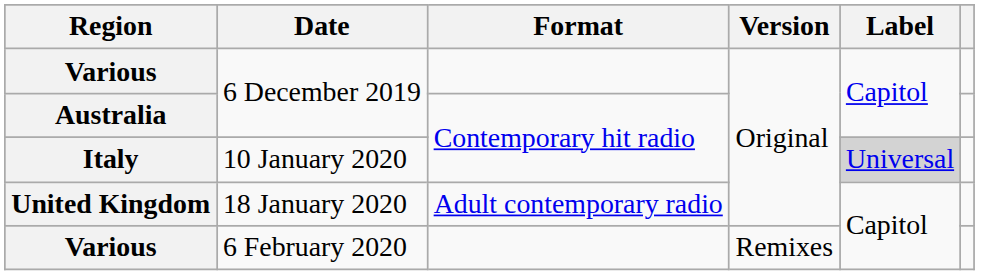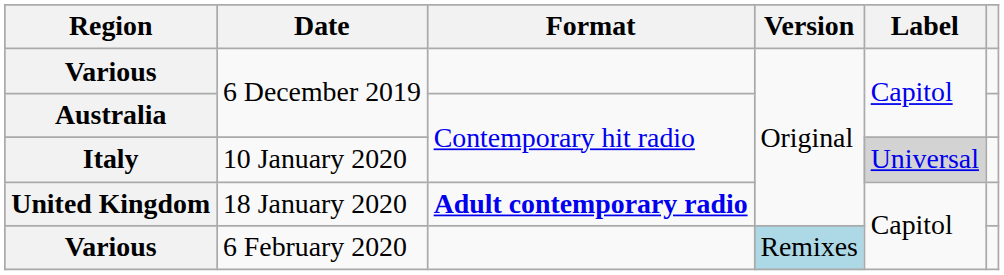(578, 203) normal -> (591, 203) bold
(784, 247) no background -> (809, 247) lightblue background
